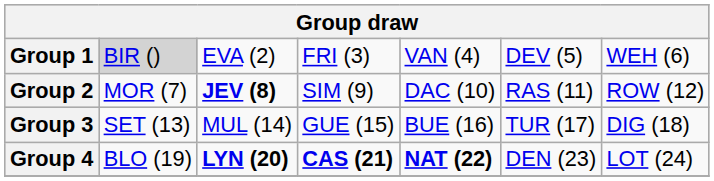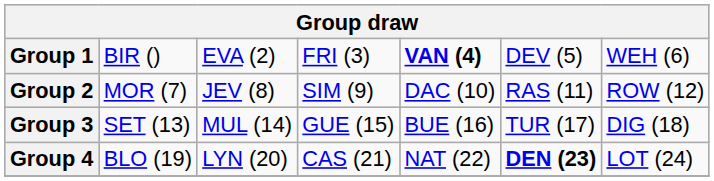(132, 56) lightgrey background -> (132, 56) no background
(442, 56) normal -> (443, 56) bold
(239, 90) bold -> (238, 90) normal
(245, 159) bold -> (245, 159) normal
(348, 159) bold -> (347, 159) normal
(448, 159) bold -> (448, 159) normal
(551, 159) normal -> (551, 159) bold
